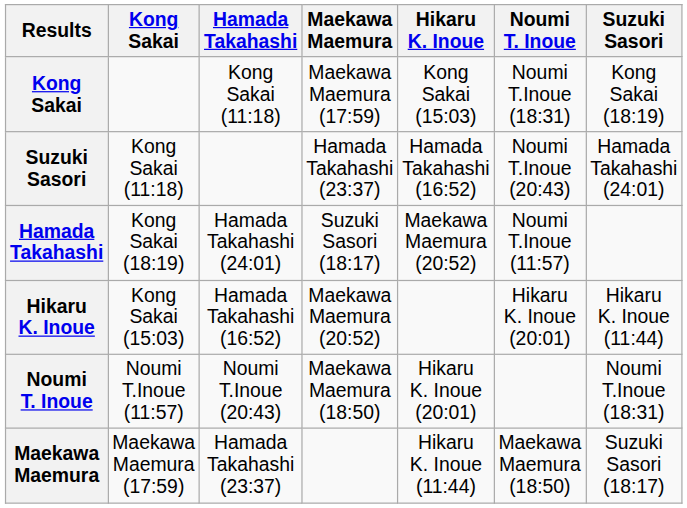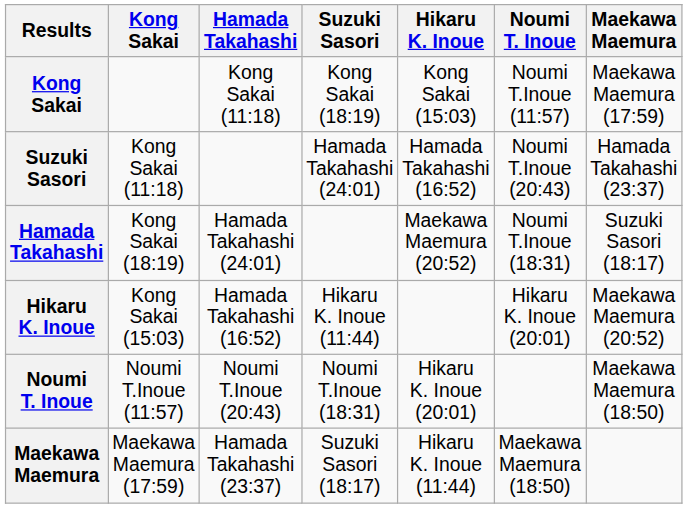columns swapped: (634, 30) <-> (350, 30)
(540, 94) Noumi T.Inoue (18:31) -> (540, 94) Noumi T.Inoue (11:57)
(540, 242) Noumi T.Inoue (11:57) -> (540, 242) Noumi T.Inoue (18:31)
